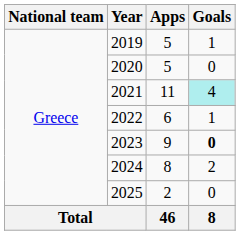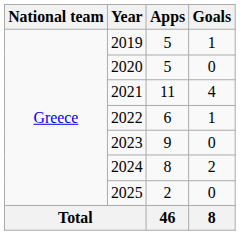(212, 92) paleturquoise background -> (212, 92) no background
(212, 142) bold -> (212, 142) normal
